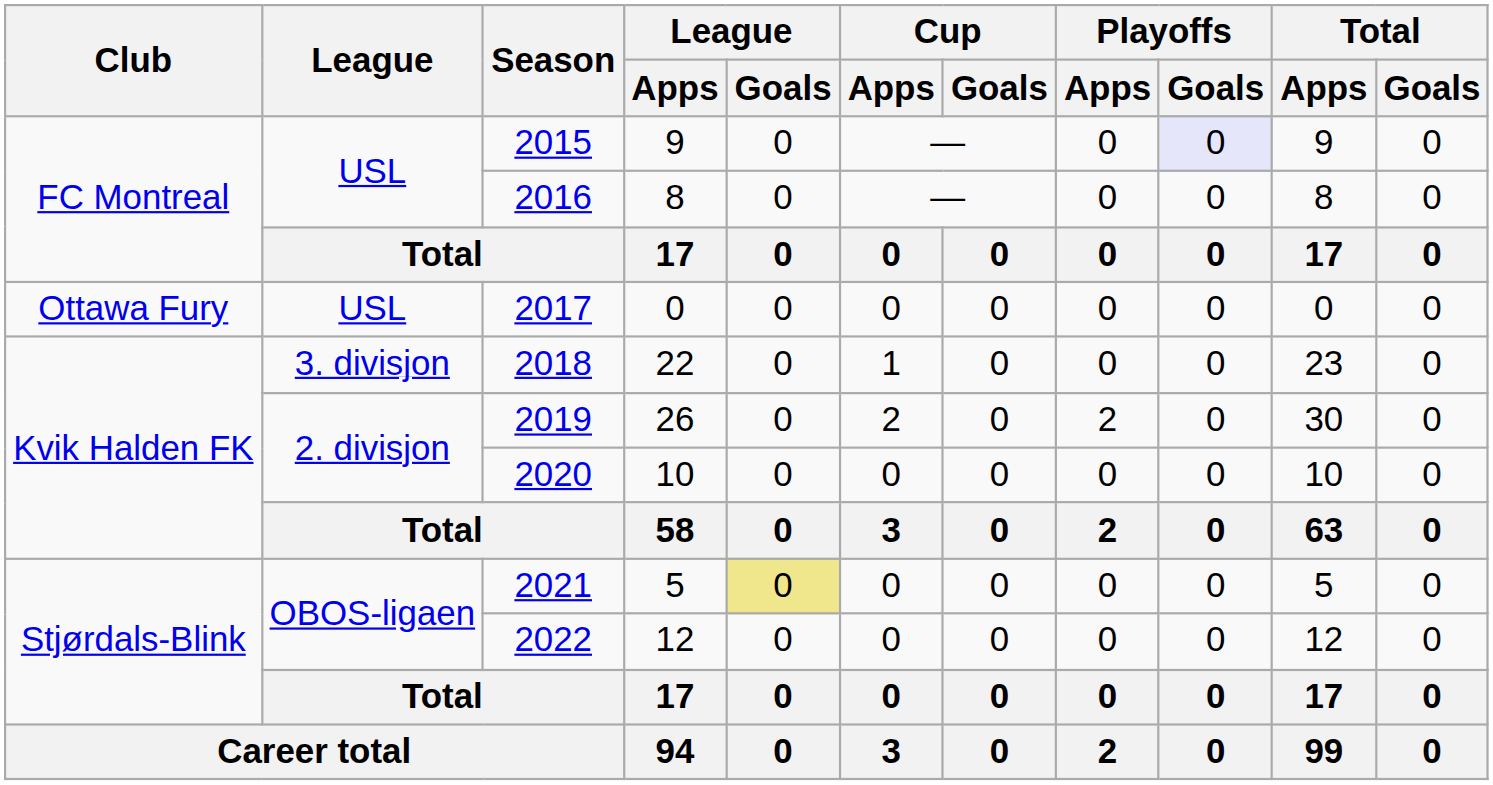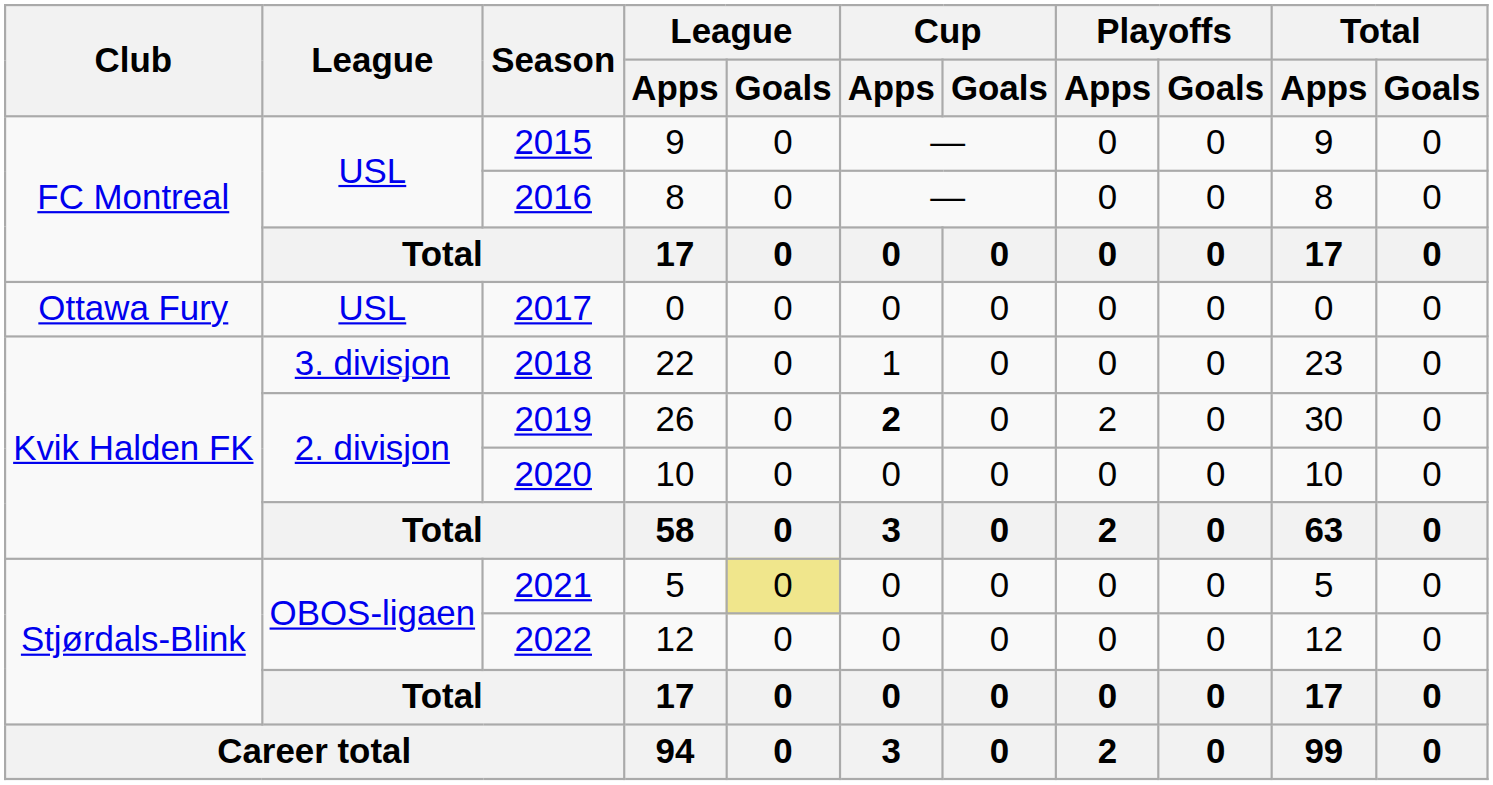(1216, 142) lavender background -> (1216, 142) no background
(891, 419) normal -> (891, 419) bold
